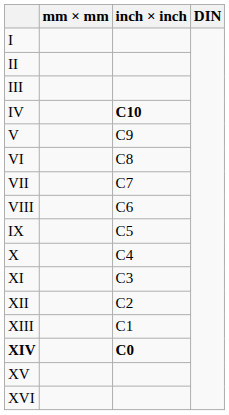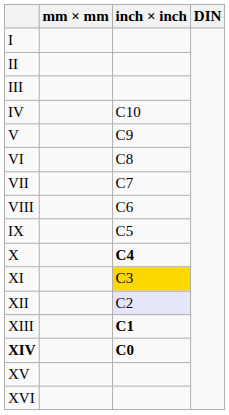(129, 111) bold -> (128, 111) normal
(124, 254) normal -> (125, 254) bold
(124, 278) no background -> (124, 278) gold background
(124, 302) no background -> (124, 302) lavender background
(124, 326) normal -> (125, 326) bold
